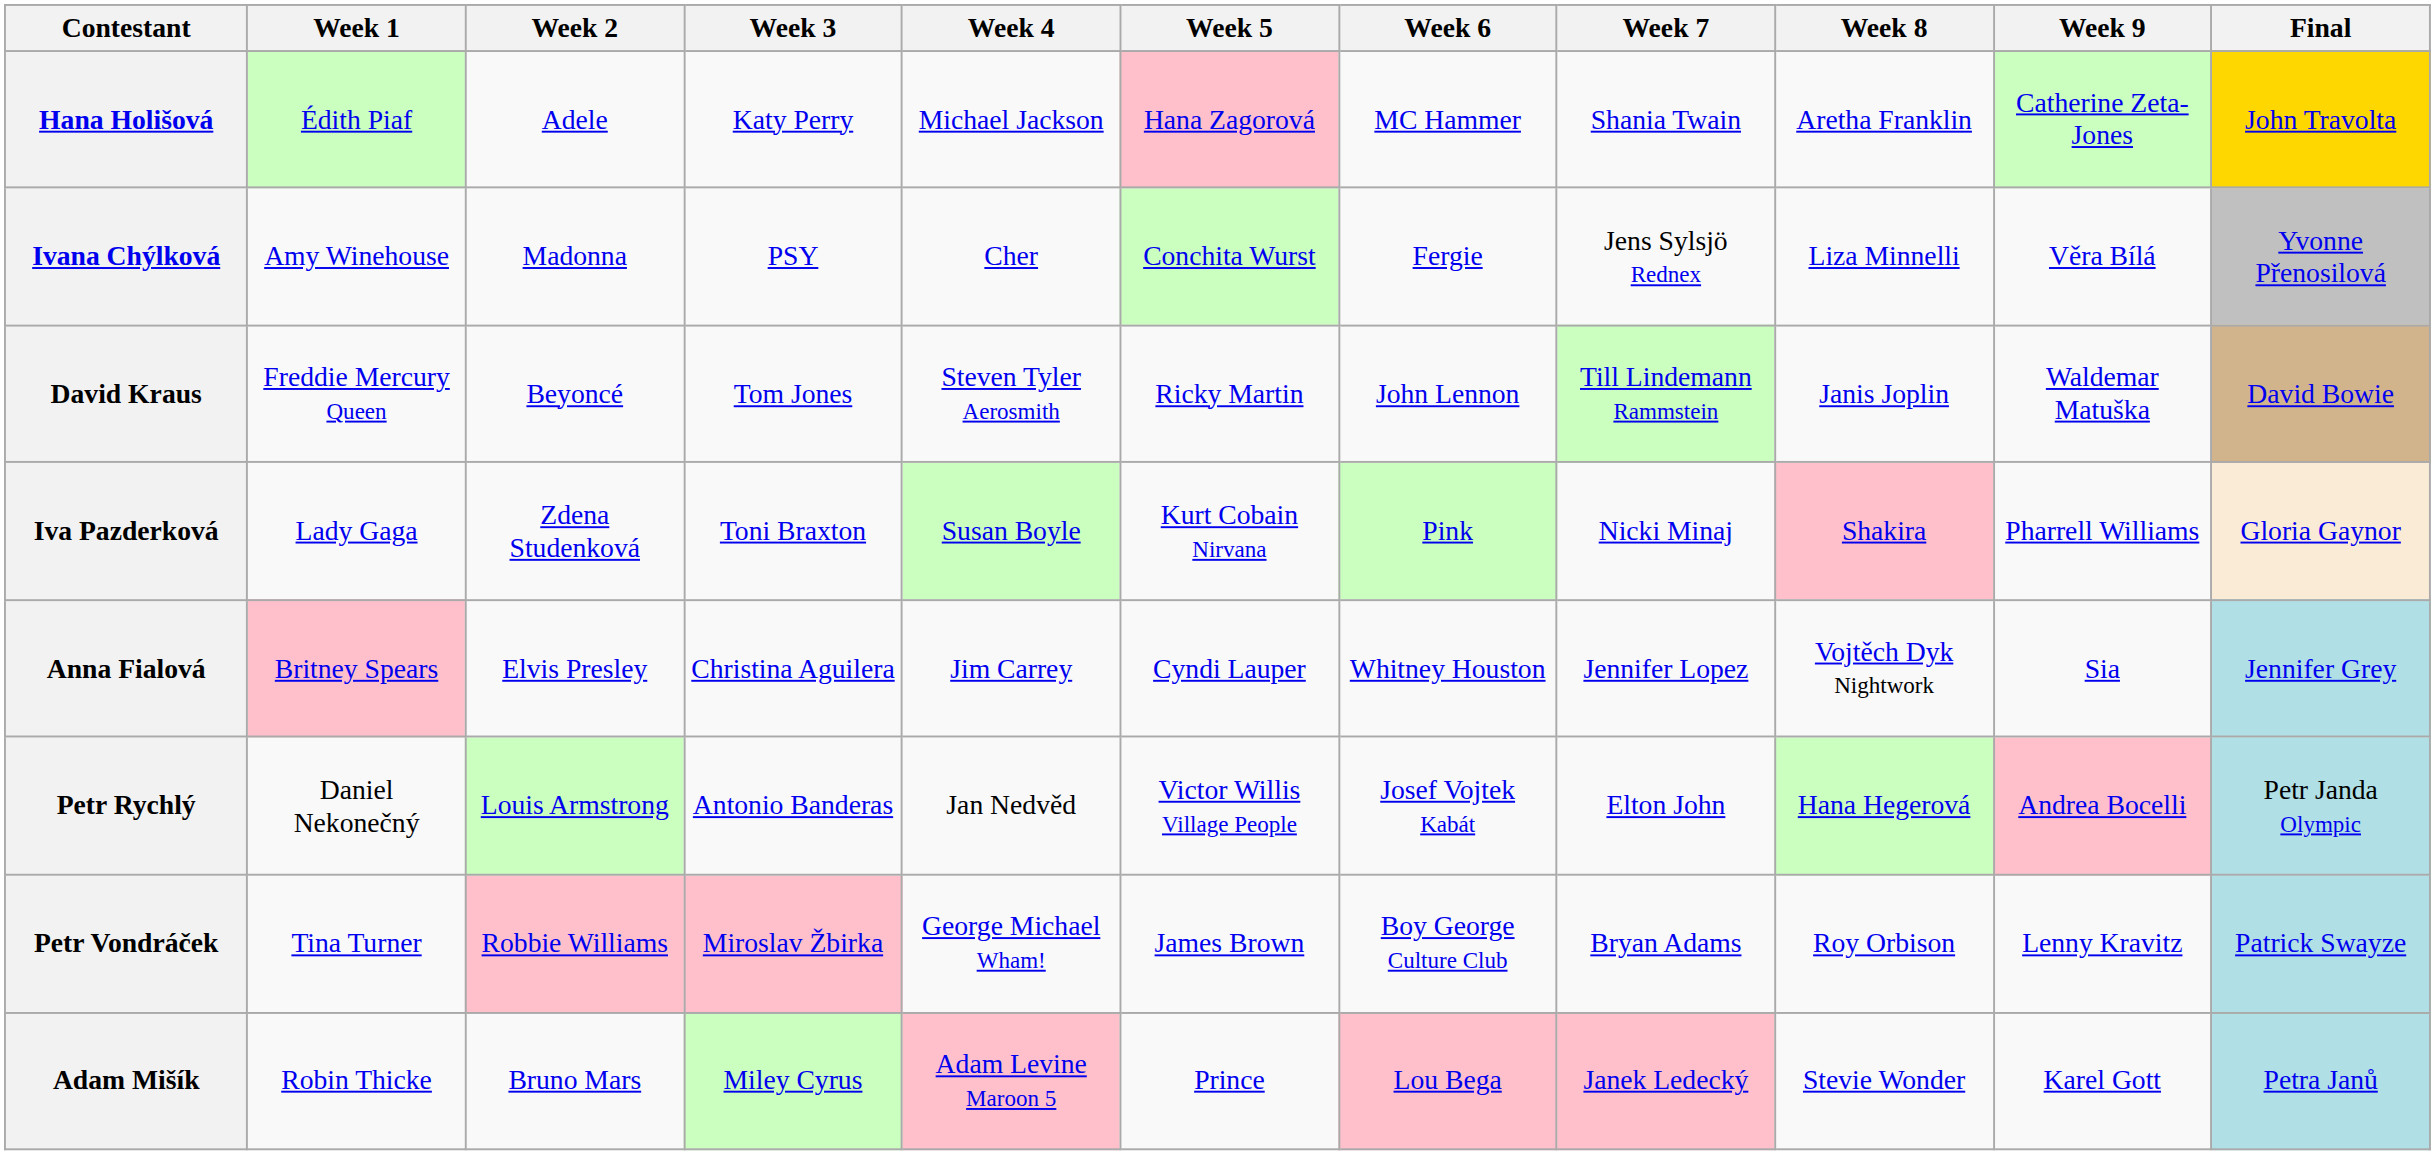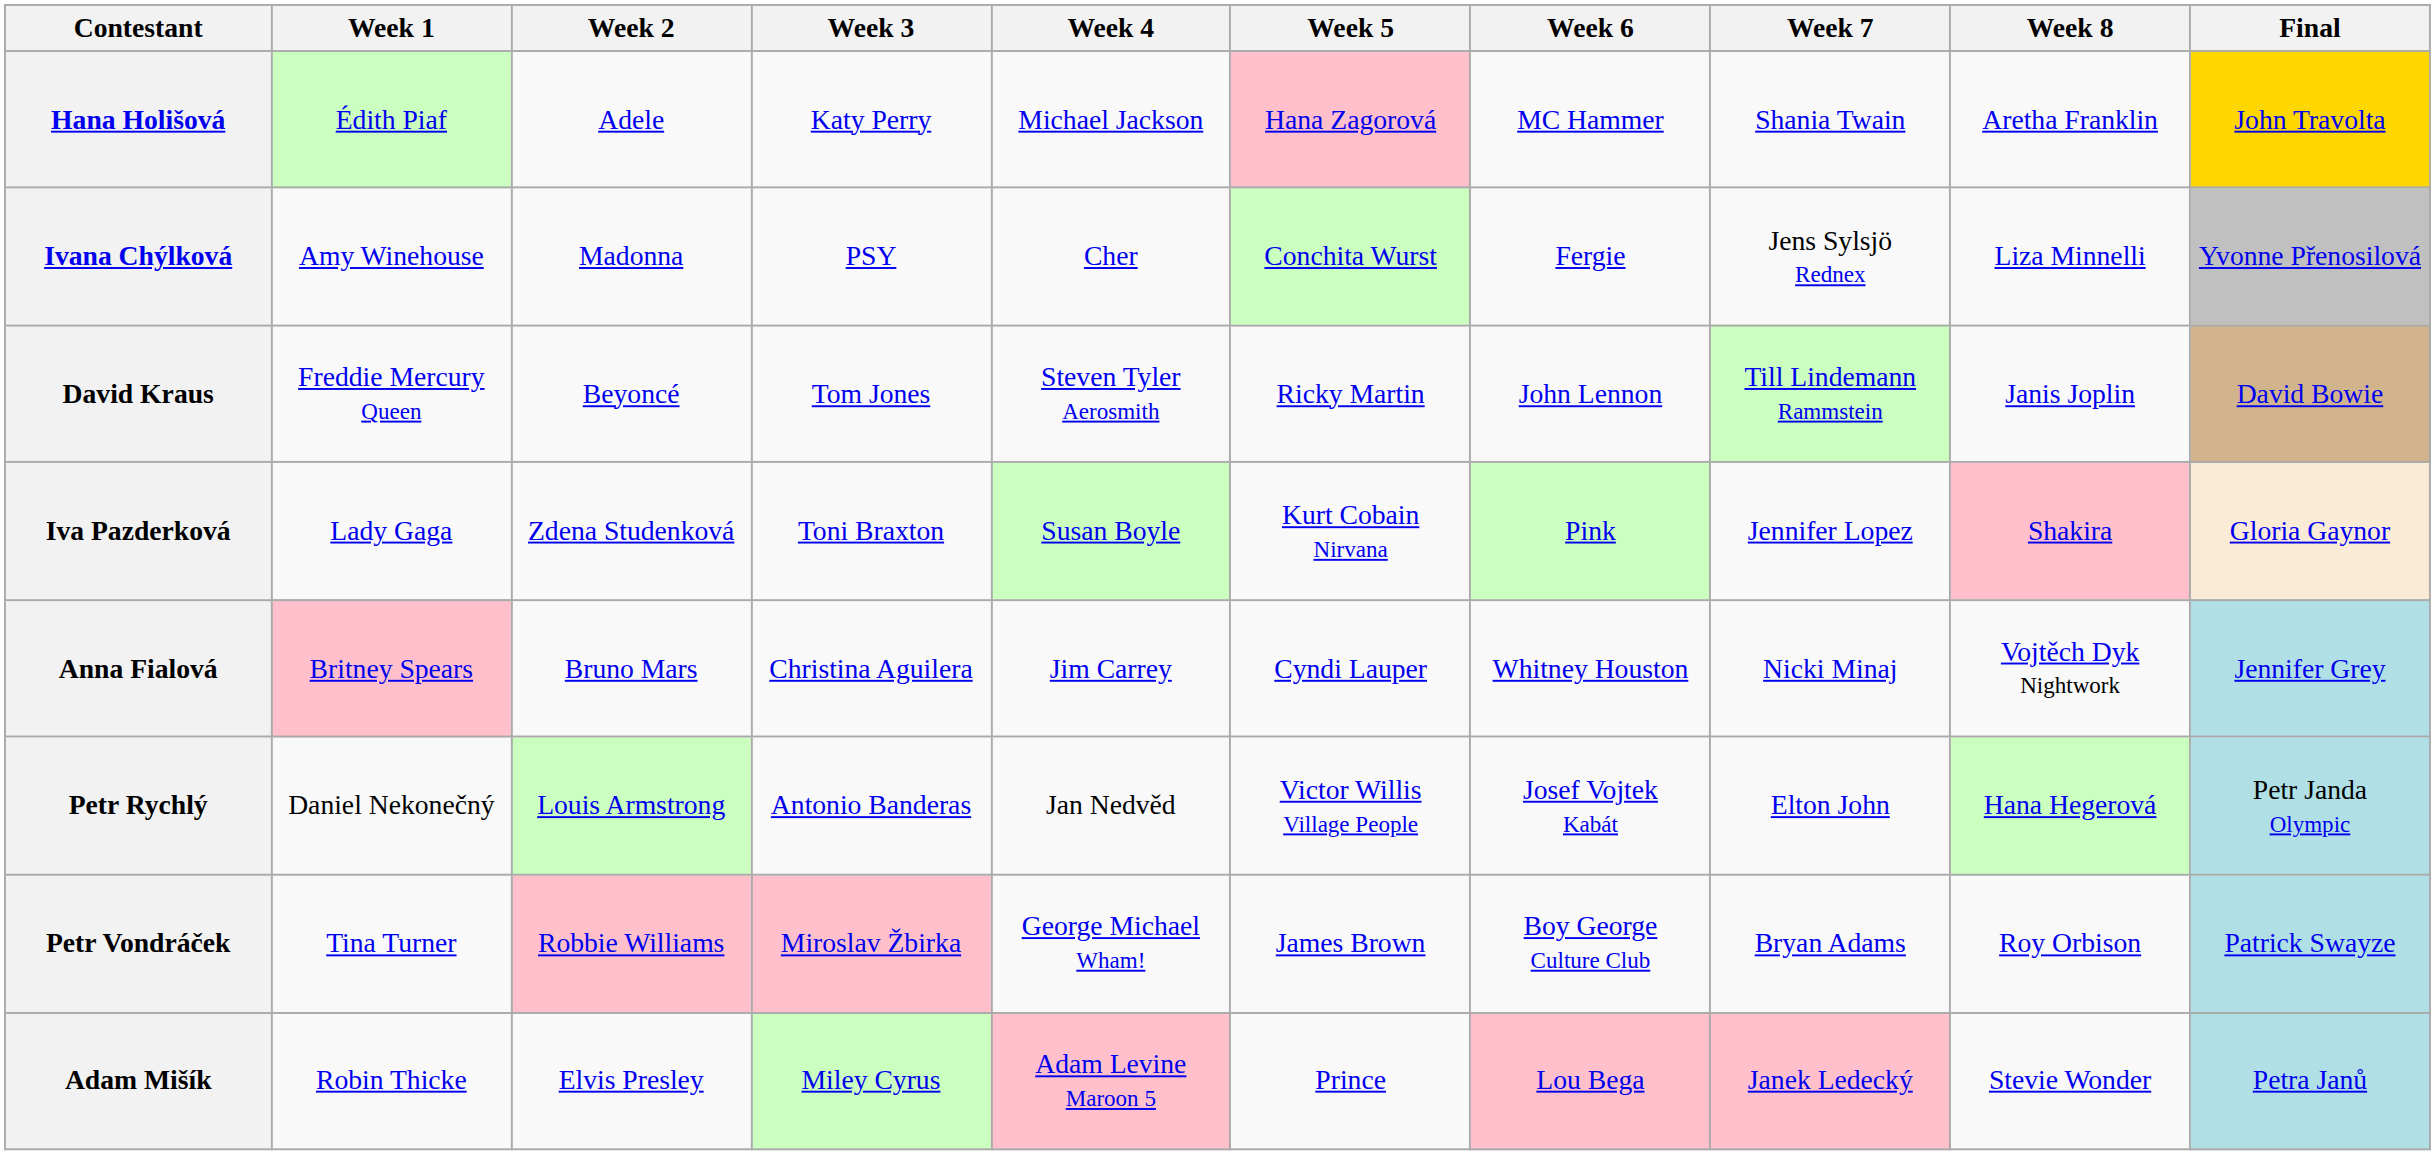- column: (2102, 27)
(1666, 531) Nicki Minaj -> (1830, 531) Jennifer Lopez
(575, 668) Elvis Presley -> (631, 668) Bruno Mars
(1666, 668) Jennifer Lopez -> (1830, 668) Nicki Minaj
(575, 1080) Bruno Mars -> (631, 1080) Elvis Presley
